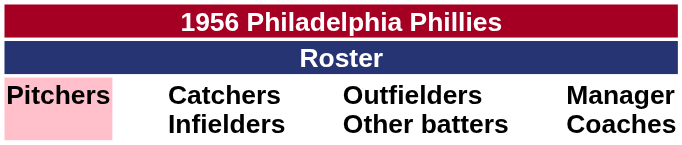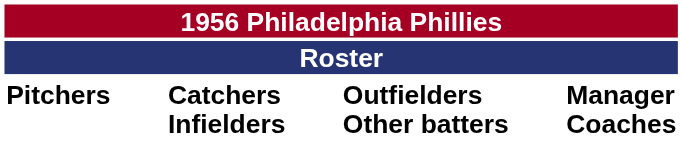(58, 94) pink background -> (58, 94) no background
